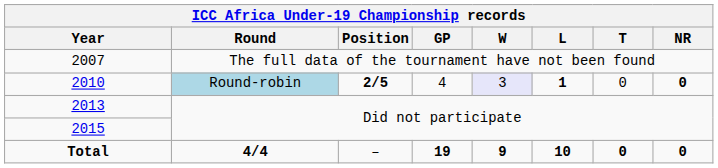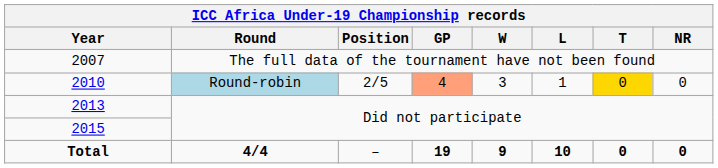(375, 84) bold -> (375, 84) normal
(442, 84) no background -> (442, 84) lightsalmon background
(502, 84) lavender background -> (502, 84) no background
(562, 84) bold -> (562, 84) normal
(623, 84) no background -> (623, 84) gold background
(683, 84) bold -> (683, 84) normal
